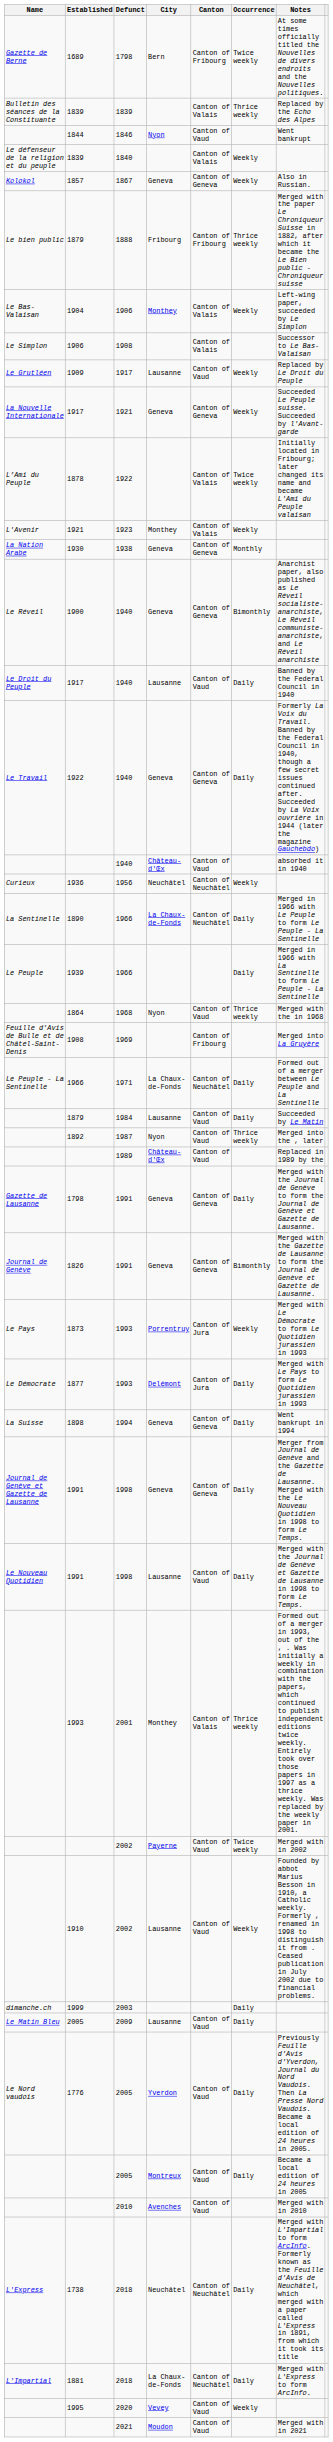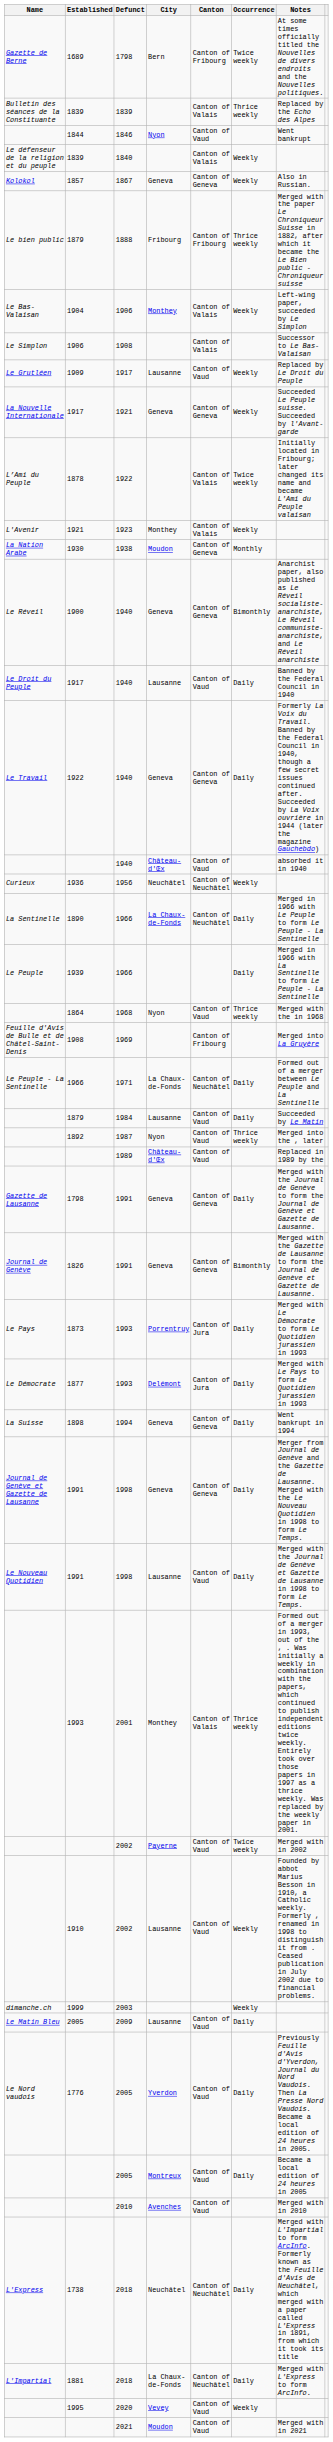(160, 549) Geneva -> (160, 549) Moudon
(246, 1329) Weekly -> (244, 1329) Daily
(244, 2007) Daily -> (246, 2007) Weekly
